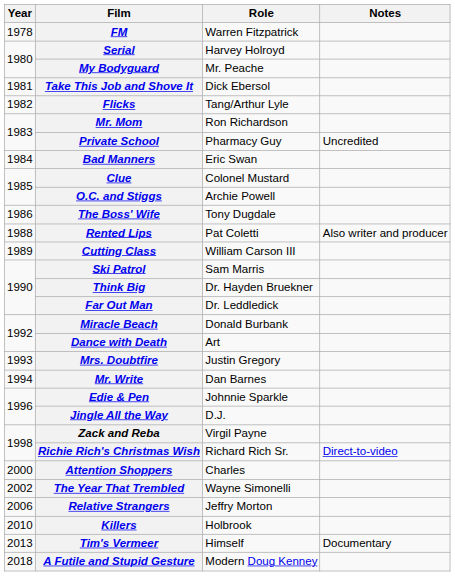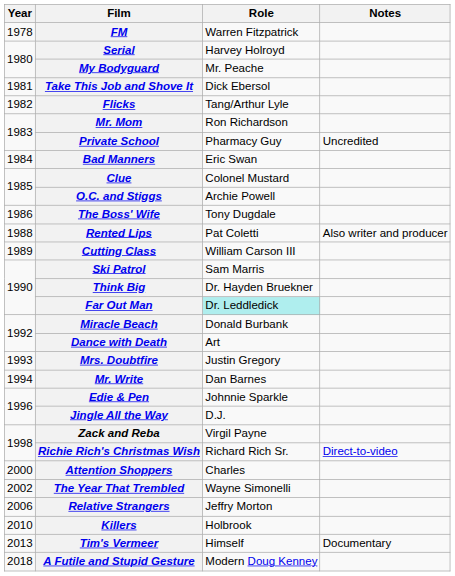(242, 305) no background -> (242, 305) paleturquoise background
